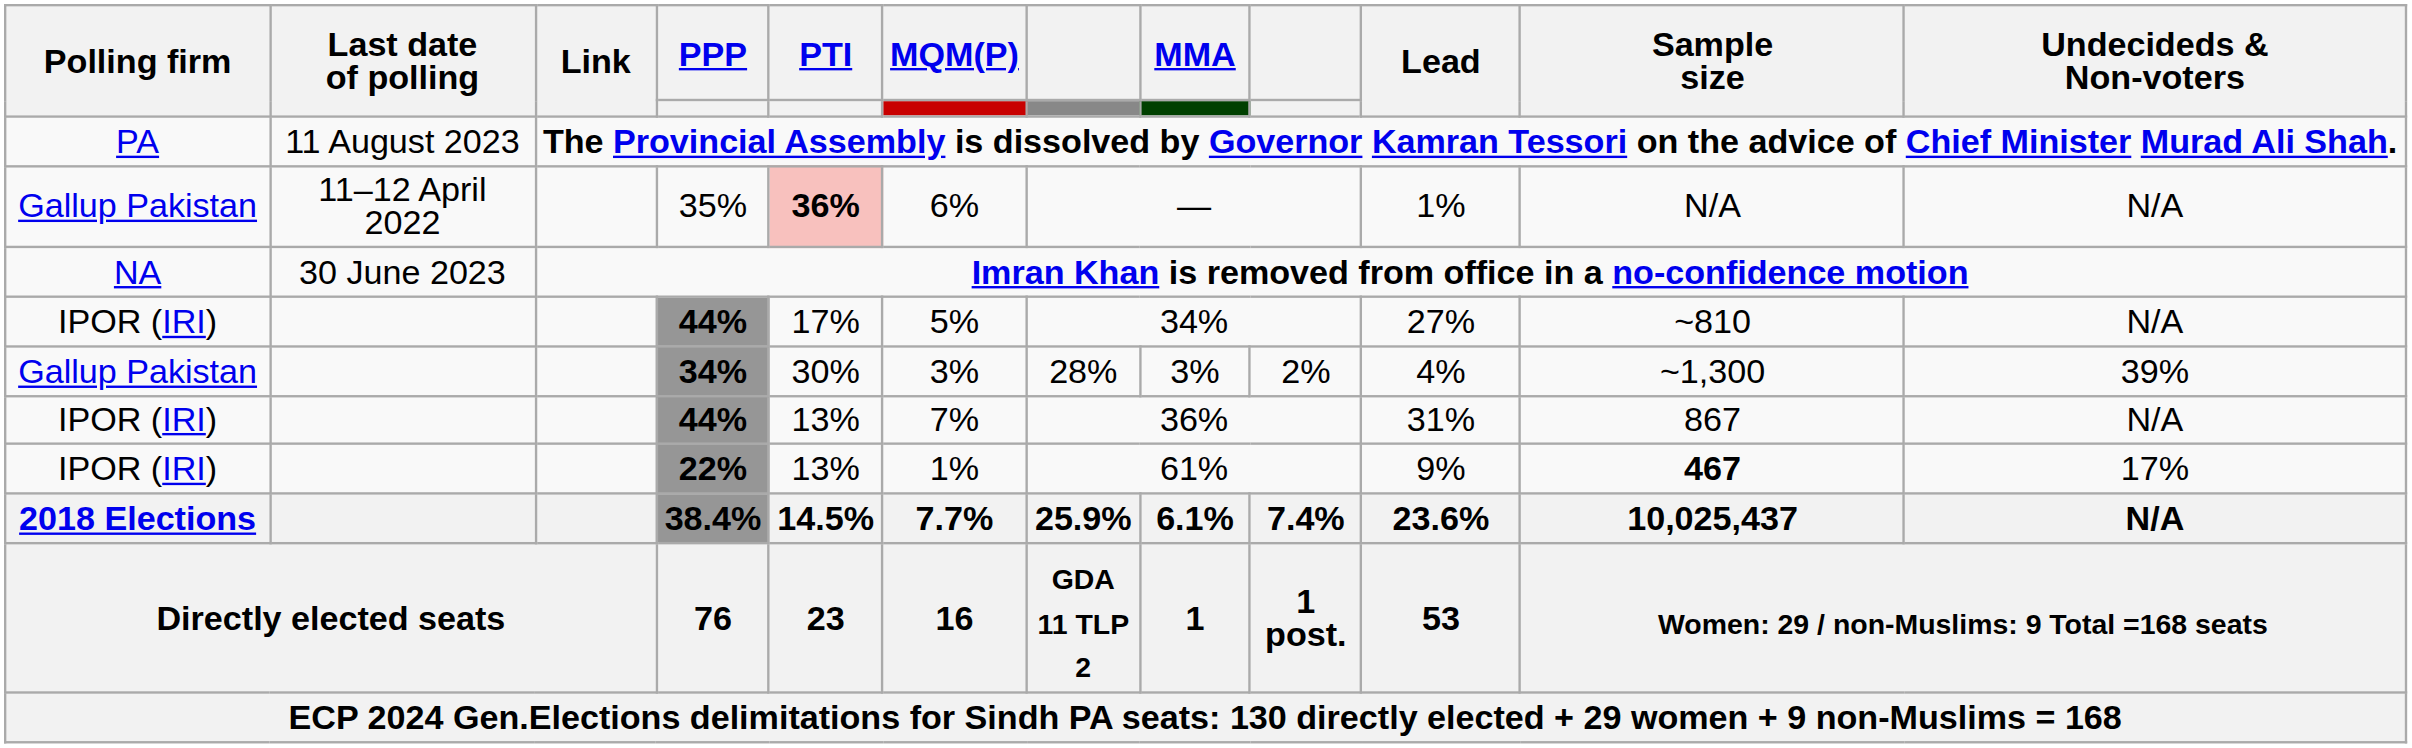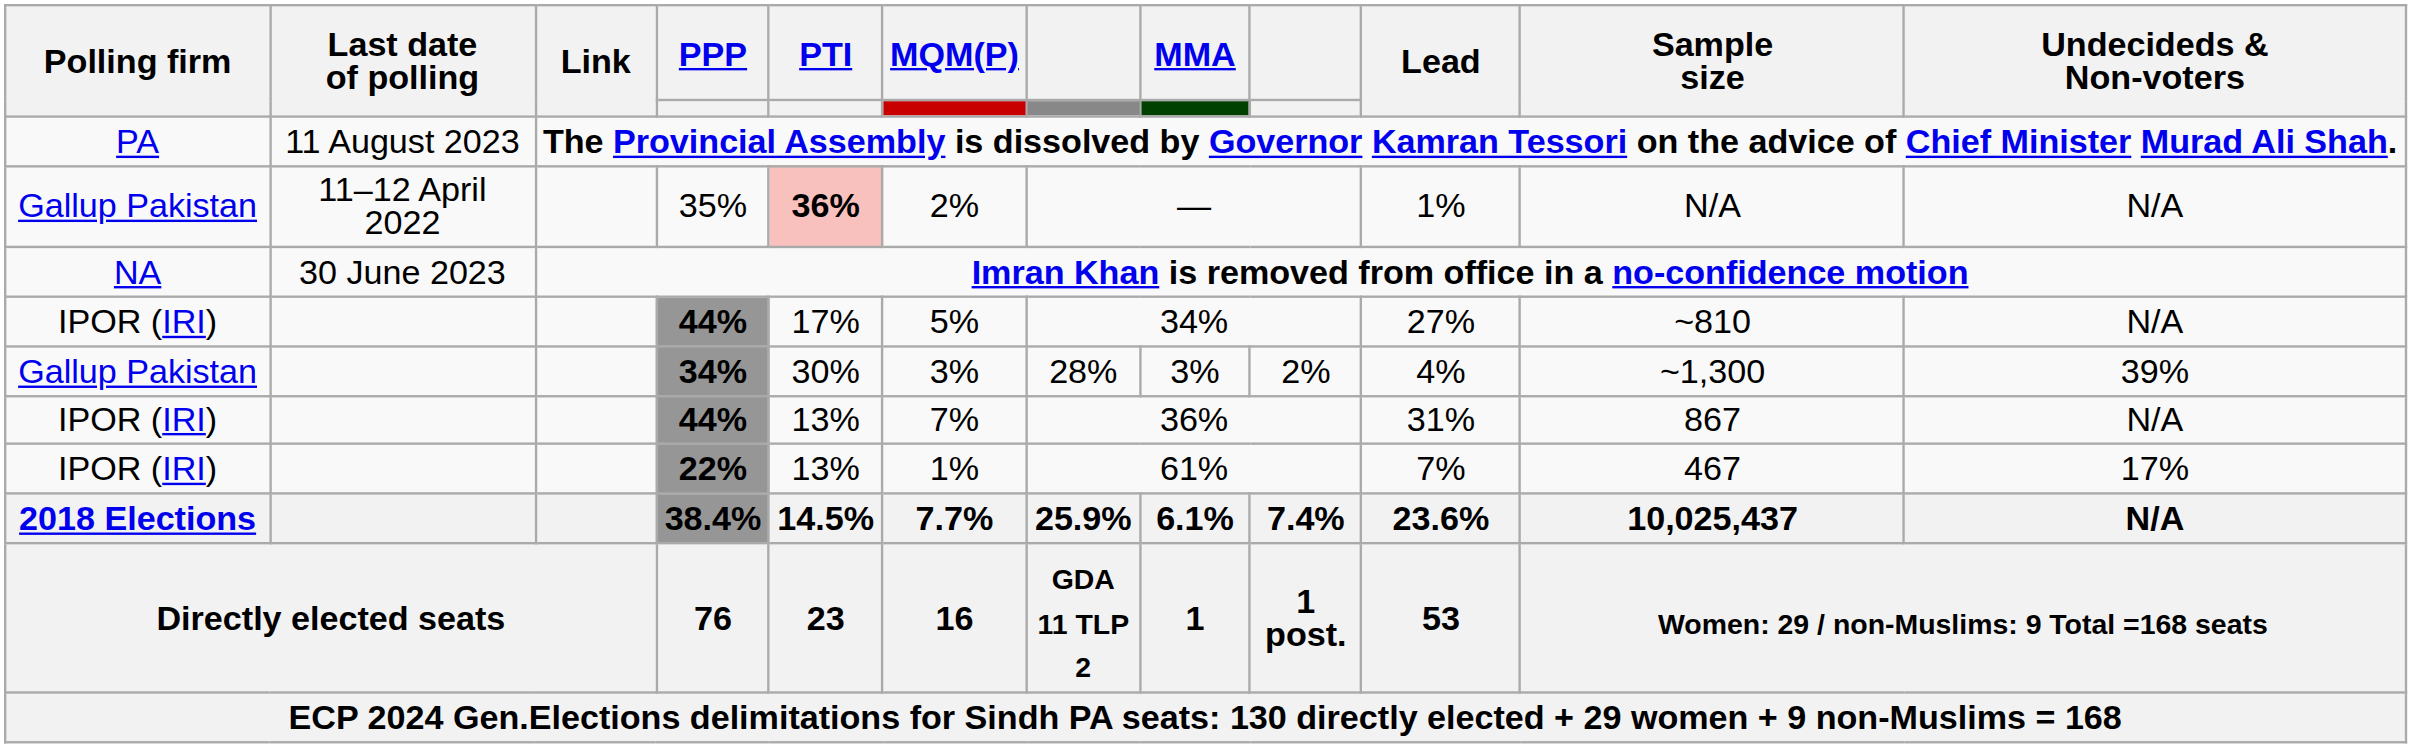(954, 207) 6% -> (954, 207) 2%
(1441, 469) 9% -> (1441, 469) 7%
(1713, 469) bold -> (1713, 469) normal
